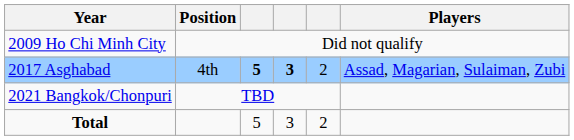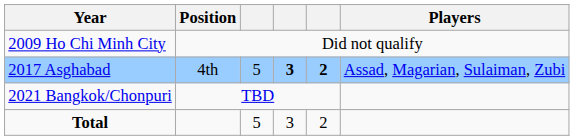(257, 69) bold -> (257, 69) normal
(323, 69) normal -> (323, 69) bold
